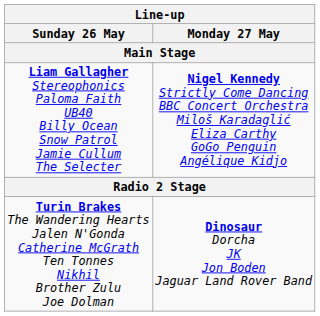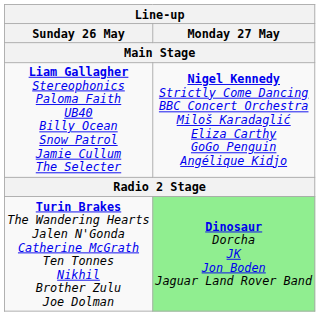(234, 254) no background -> (234, 254) lightgreen background
